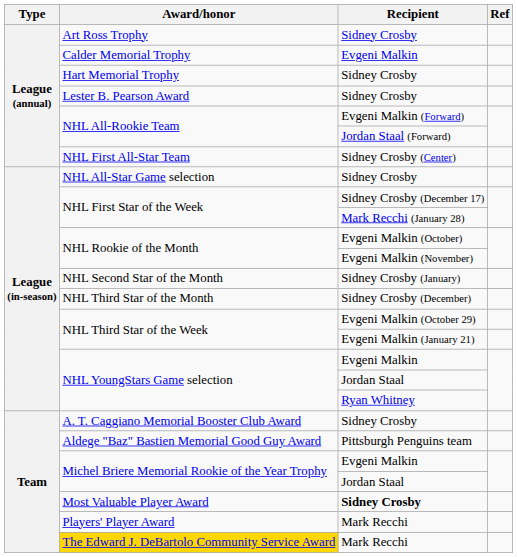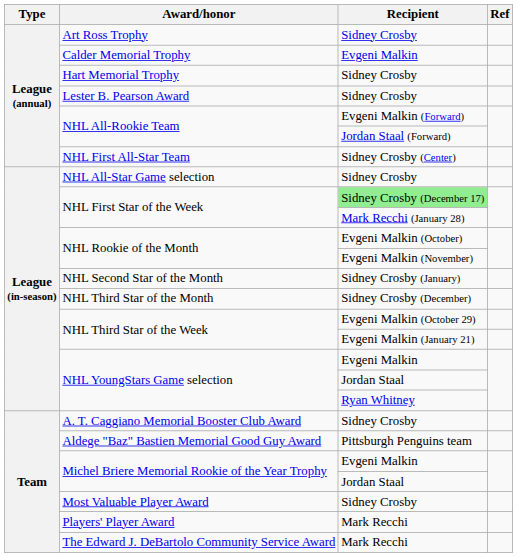(413, 197) no background -> (413, 197) lightgreen background
(381, 501) bold -> (379, 501) normal
(199, 542) gold background -> (199, 542) no background
